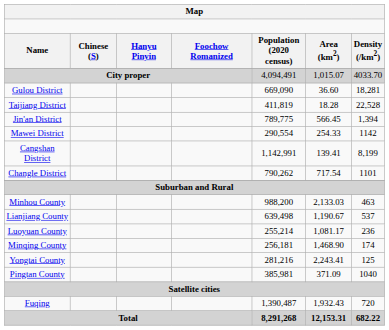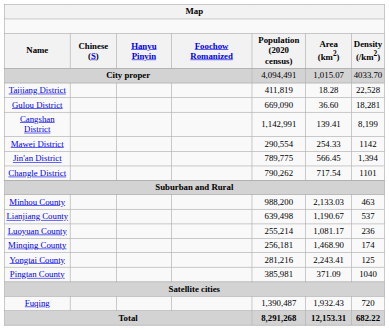rows swapped: (37, 90) <-> (37, 104)
rows swapped: (37, 153) <-> (37, 119)
